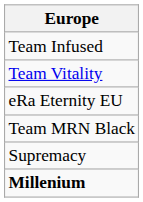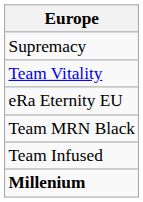(56, 45) Team Infused -> (47, 45) Supremacy
(47, 155) Supremacy -> (56, 155) Team Infused
